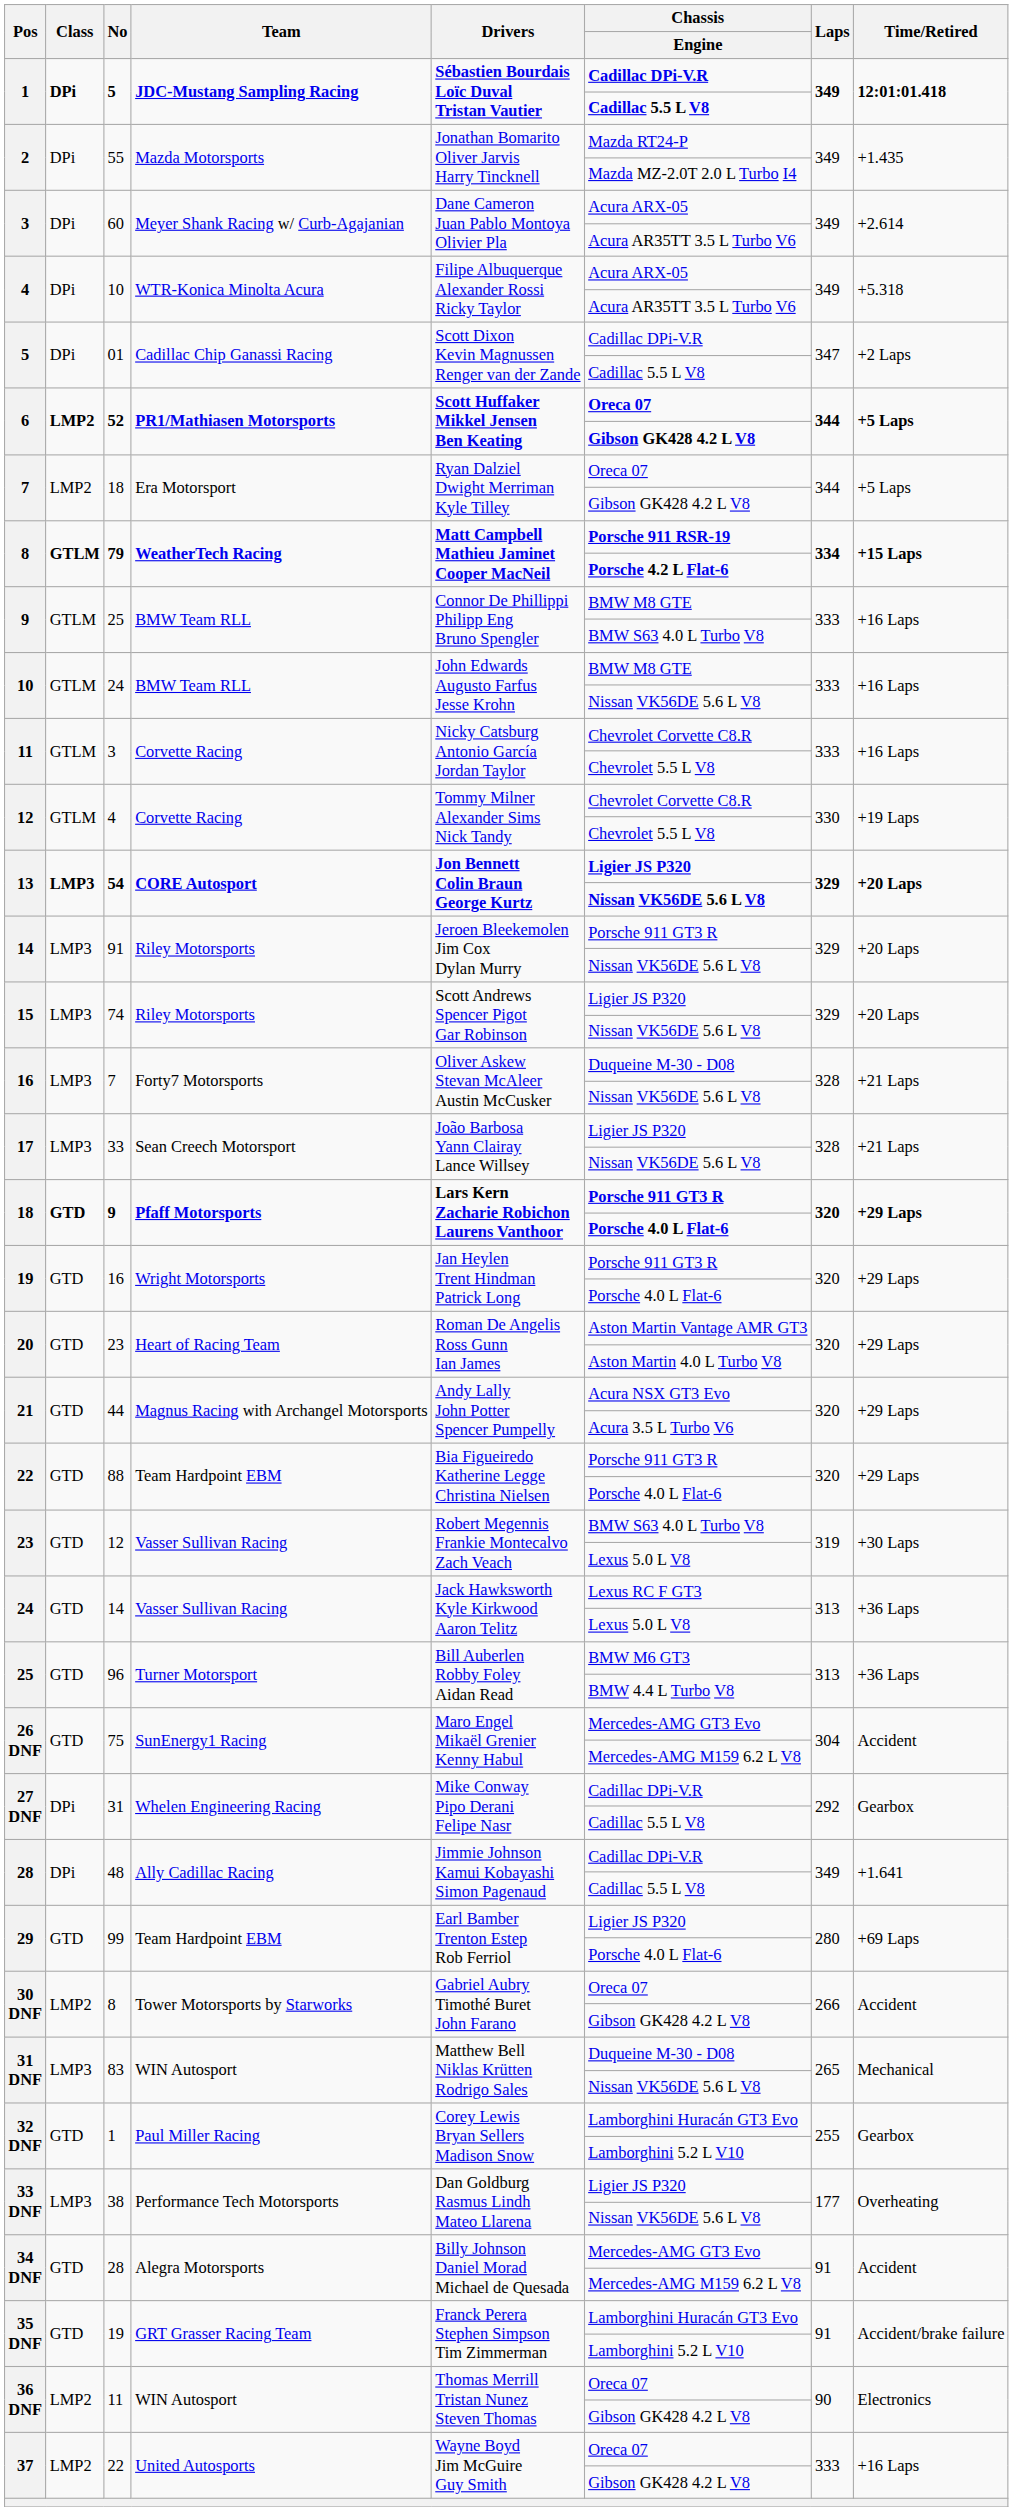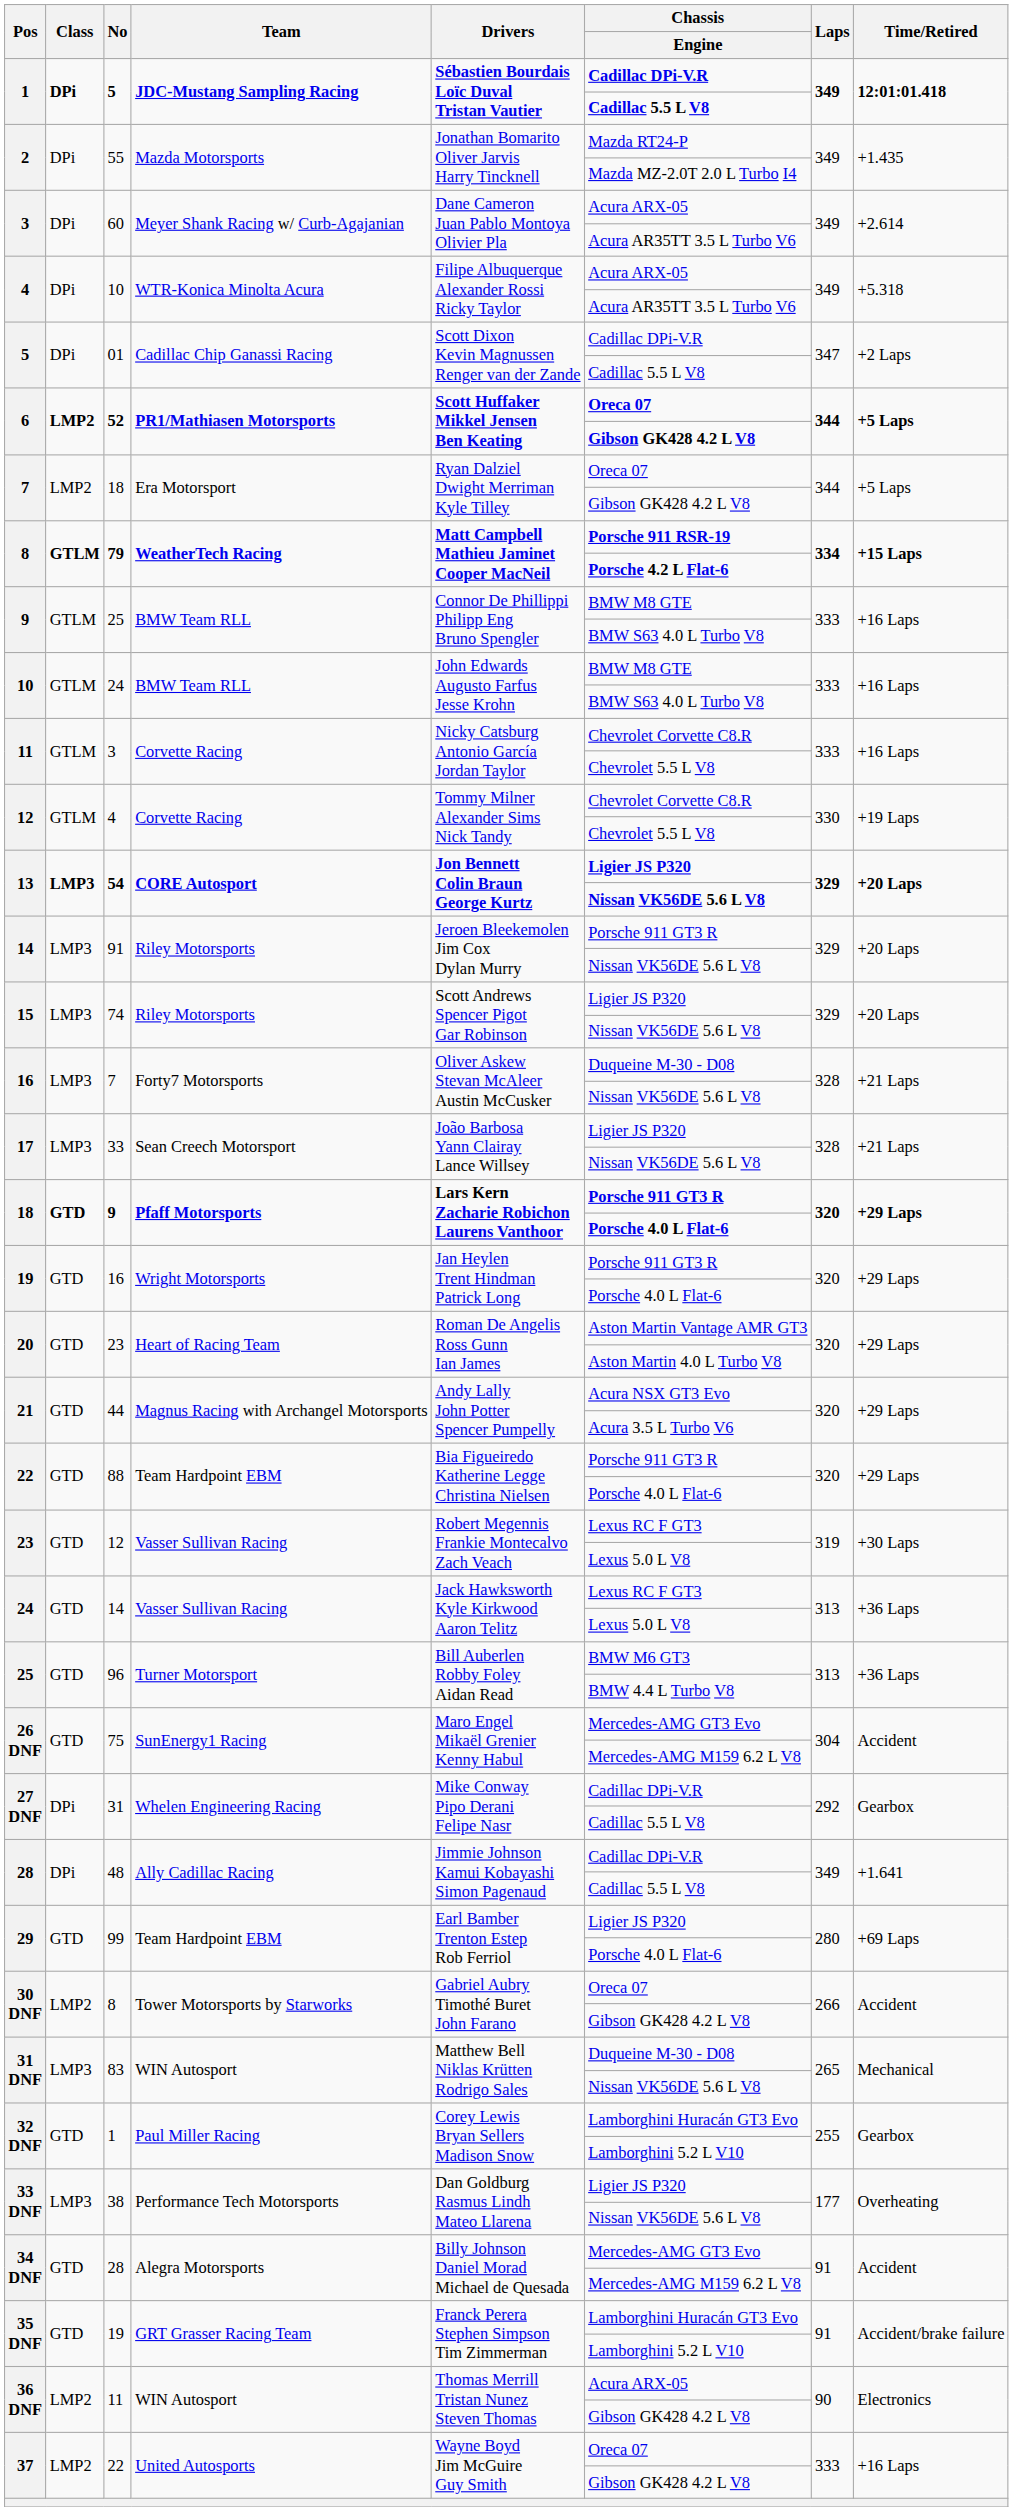(674, 701) Nissan VK56DE 5.6 L V8 -> (676, 701) BMW S63 4.0 L Turbo V8
(676, 1526) BMW S63 4.0 L Turbo V8 -> (645, 1526) Lexus RC F GT3
(618, 2383) Oreca 07 -> (638, 2383) Acura ARX-05
